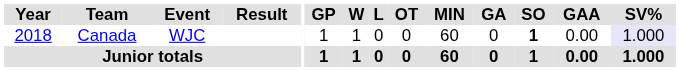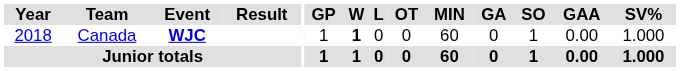(187, 35) normal -> (187, 35) bold
(356, 35) normal -> (356, 35) bold
(533, 35) bold -> (533, 35) normal
(643, 35) lavender background -> (643, 35) no background
